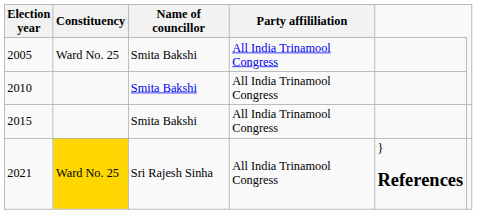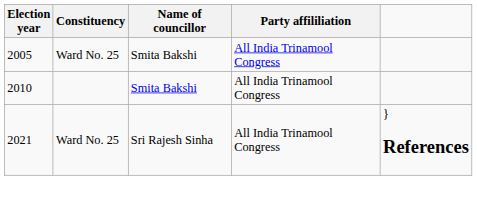- row: (20, 121)
(88, 173) gold background -> (88, 140) no background
